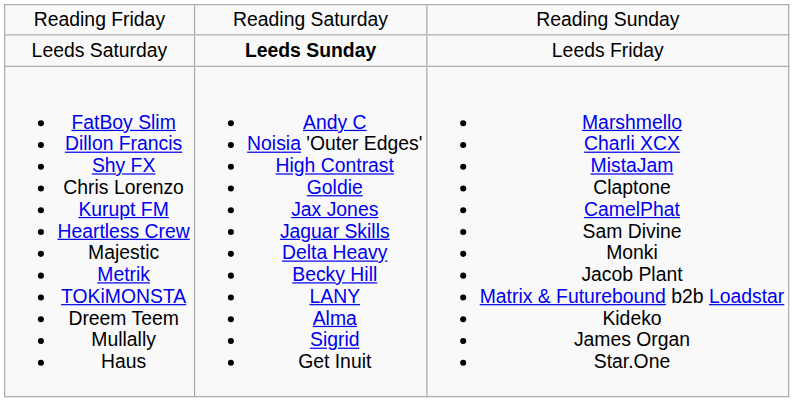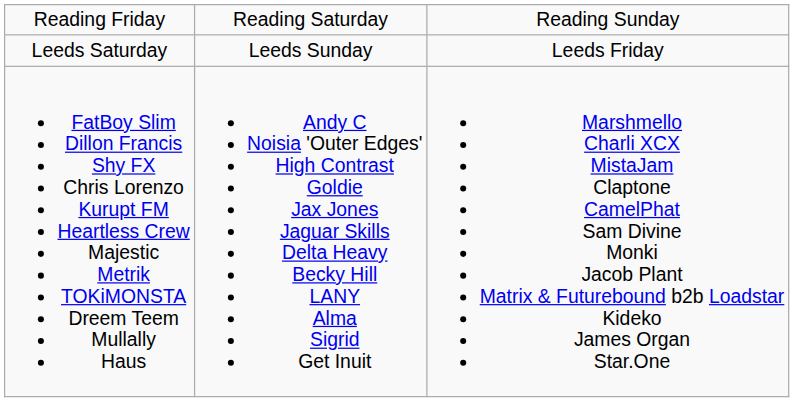(311, 50) bold -> (311, 50) normal
